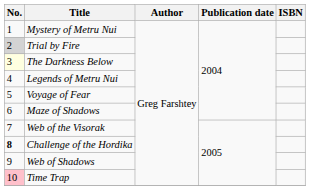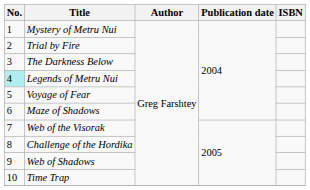(9, 45) lightgrey background -> (9, 45) no background
(9, 62) lightyellow background -> (9, 62) no background
(9, 78) no background -> (9, 78) paleturquoise background
(9, 144) bold -> (9, 144) normal
(12, 177) pink background -> (12, 177) no background
